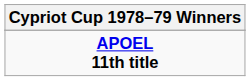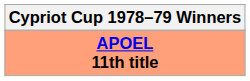(125, 52) no background -> (125, 52) lightsalmon background
